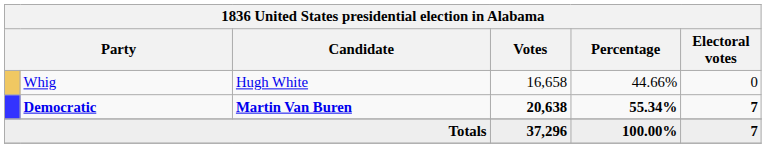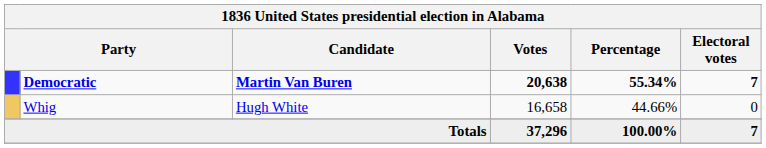rows swapped: (60, 107) <-> (40, 82)
